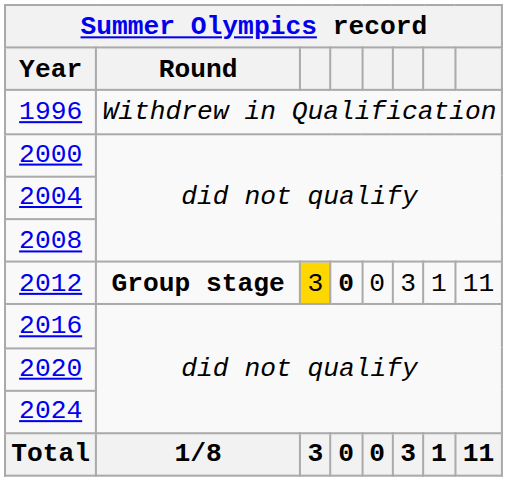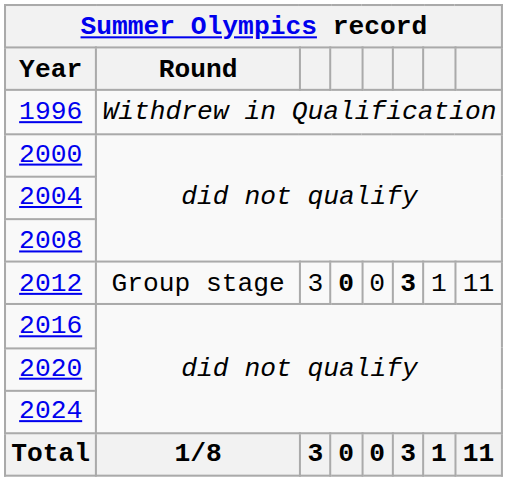(198, 283) bold -> (198, 283) normal
(315, 283) gold background -> (315, 283) no background
(408, 283) normal -> (408, 283) bold
